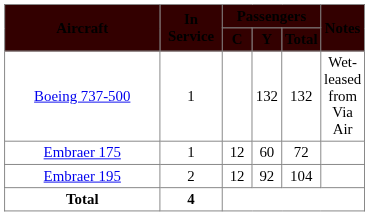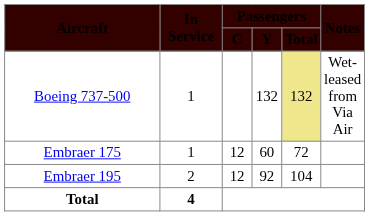(301, 96) no background -> (301, 96) khaki background
